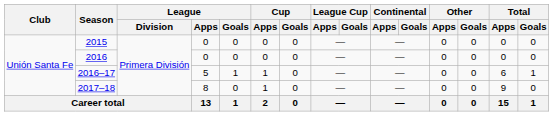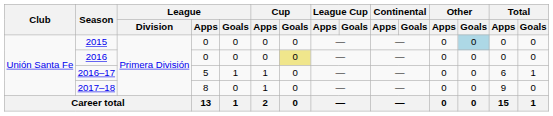(474, 42) no background -> (474, 42) lightblue background
(295, 57) no background -> (295, 57) khaki background
